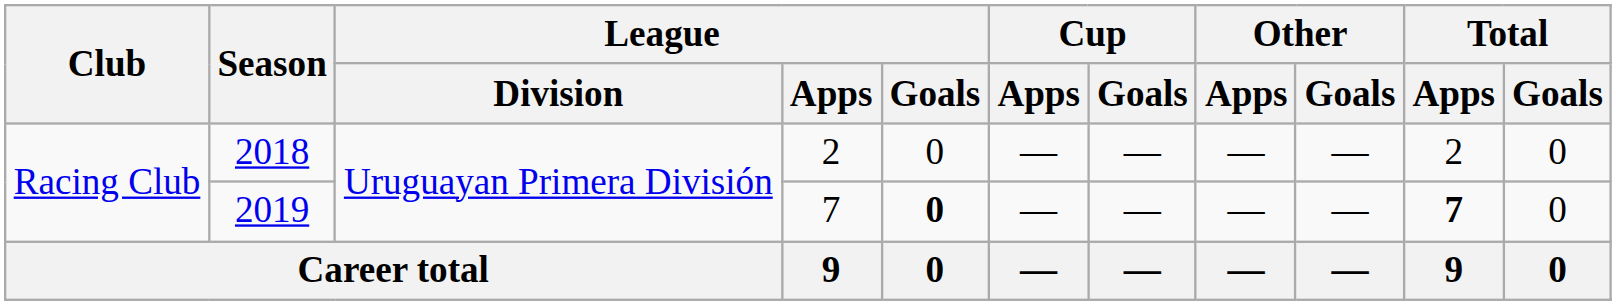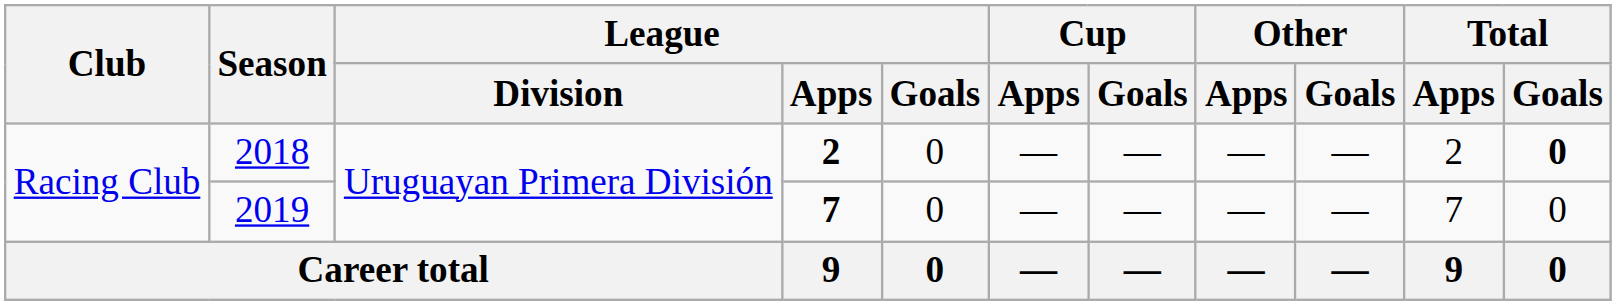(831, 151) normal -> (831, 151) bold
(1557, 151) normal -> (1557, 151) bold
(831, 210) normal -> (831, 210) bold
(935, 210) bold -> (935, 210) normal
(1454, 210) bold -> (1454, 210) normal
